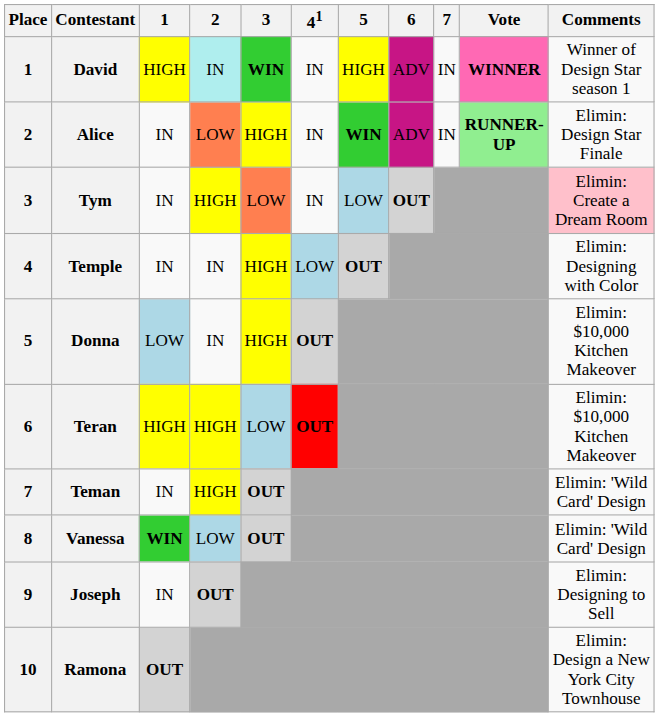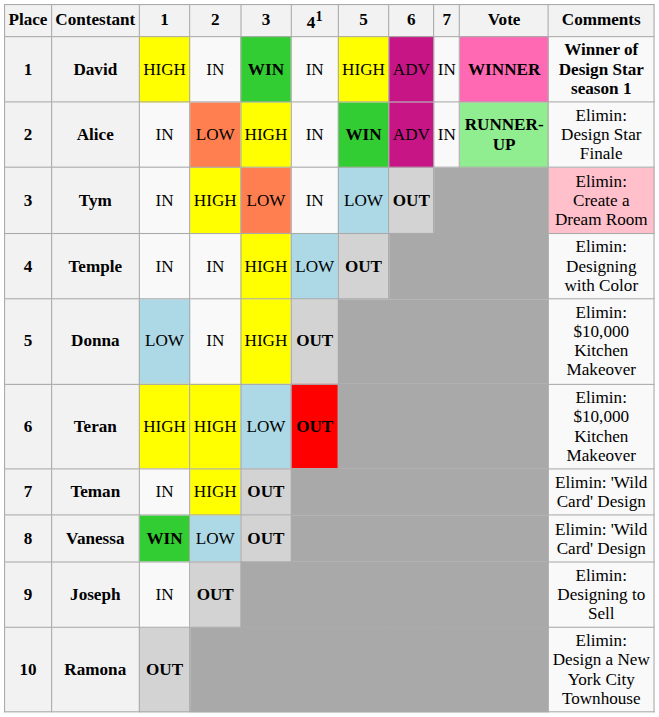(215, 69) paleturquoise background -> (215, 69) no background
(601, 69) normal -> (601, 69) bold
